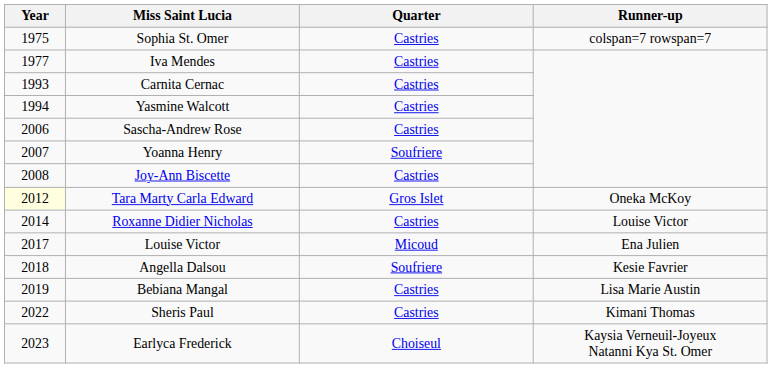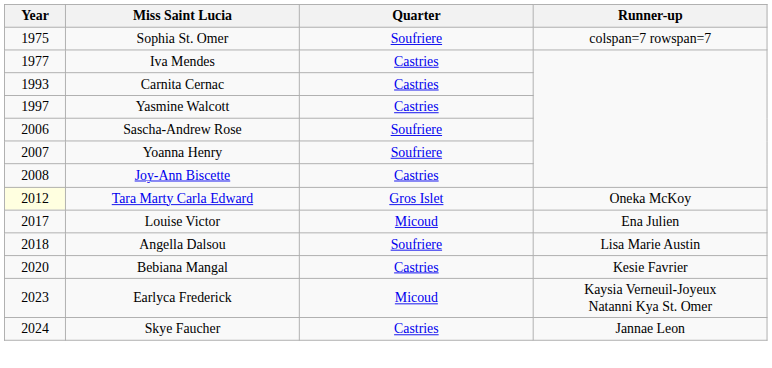(416, 38) Castries -> (416, 38) Soufriere
(35, 107) 1994 -> (35, 107) 1997
(416, 130) Castries -> (416, 130) Soufriere
- row: (182, 221)
(650, 266) Kesie Favrier -> (650, 244) Lisa Marie Austin
(35, 289) 2019 -> (35, 266) 2020
(650, 289) Lisa Marie Austin -> (650, 266) Kesie Favrier
- row: (182, 312)
(416, 343) Choiseul -> (416, 297) Micoud
+ row: (182, 328)
